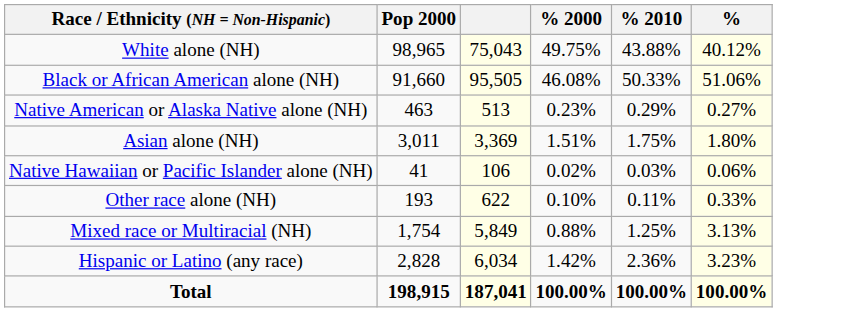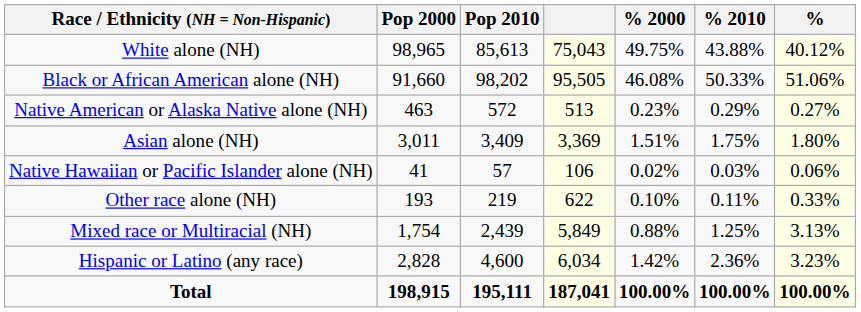+ column: (502, 19)
